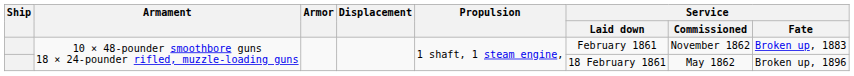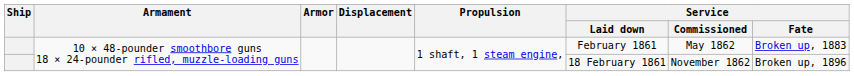(710, 46) November 1862 -> (710, 46) May 1862
(710, 62) May 1862 -> (710, 62) November 1862
